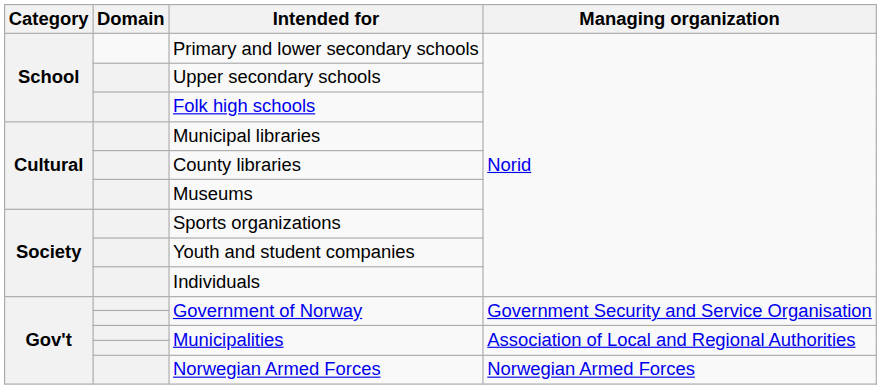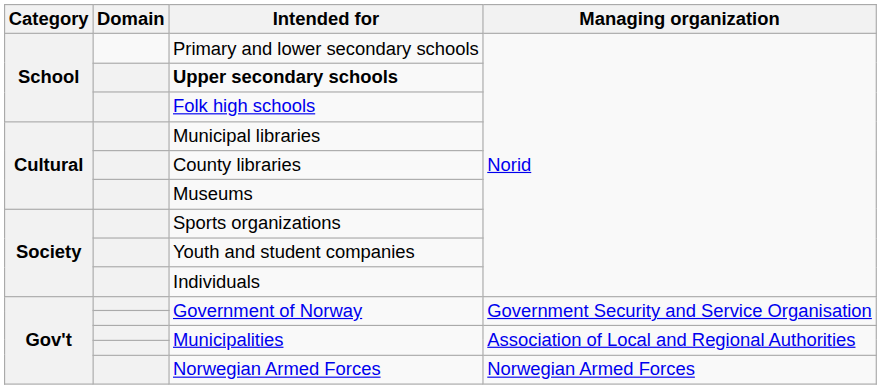(277, 77) normal -> (285, 77) bold
